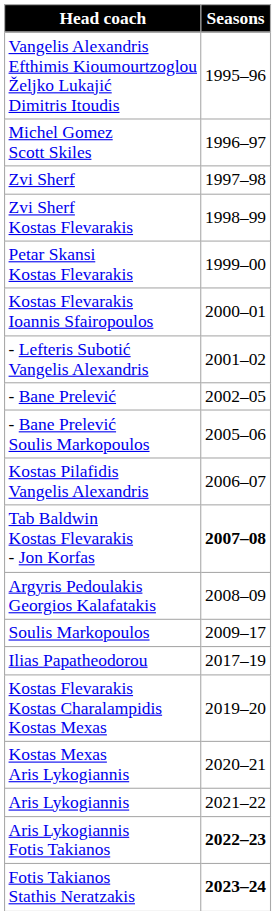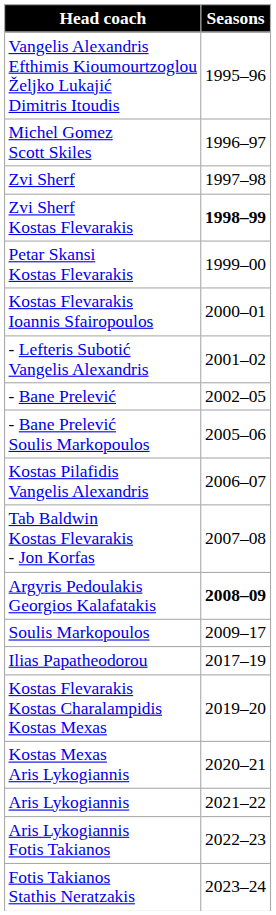(236, 217) normal -> (236, 217) bold
(236, 538) bold -> (236, 538) normal
(236, 595) normal -> (236, 595) bold
(236, 839) bold -> (236, 839) normal
(236, 887) bold -> (236, 887) normal
